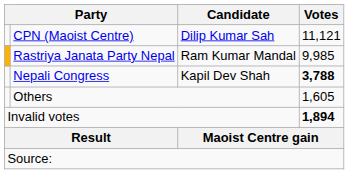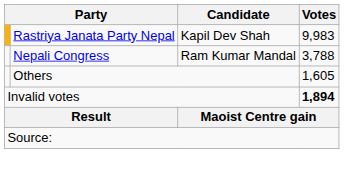- row: (74, 35)
(238, 55) Ram Kumar Mandal -> (225, 35) Kapil Dev Shah
(318, 55) 9,985 -> (318, 35) 9,983
(225, 76) Kapil Dev Shah -> (238, 55) Ram Kumar Mandal
(318, 76) bold -> (318, 55) normal
